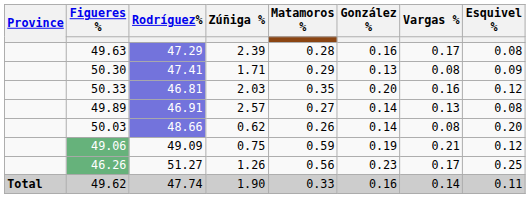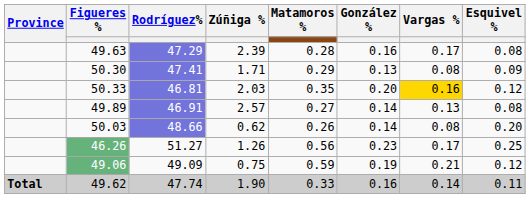(446, 90) no background -> (446, 90) gold background
rows swapped: (109, 147) <-> (109, 166)
